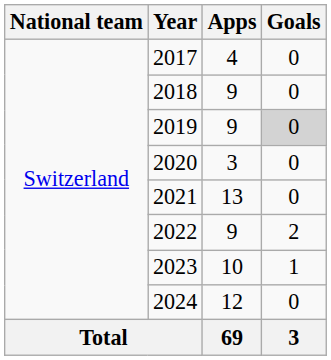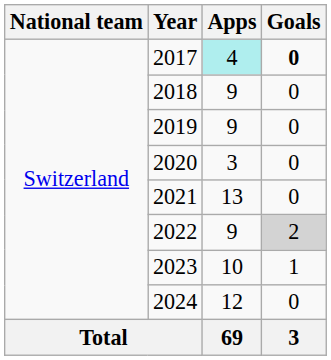(232, 57) no background -> (232, 57) paleturquoise background
(294, 57) normal -> (294, 57) bold
(294, 127) lightgrey background -> (294, 127) no background
(294, 232) no background -> (294, 232) lightgrey background
